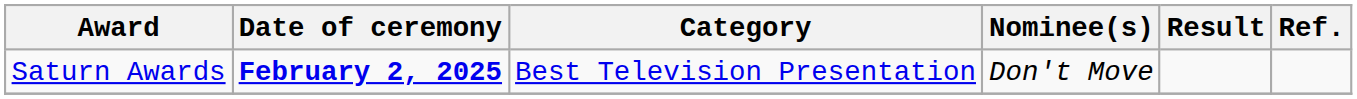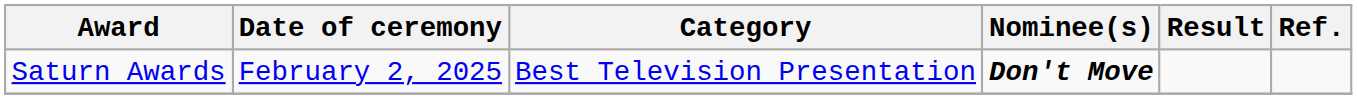(370, 72) bold -> (370, 72) normal
(1071, 72) normal -> (1071, 72) bold
